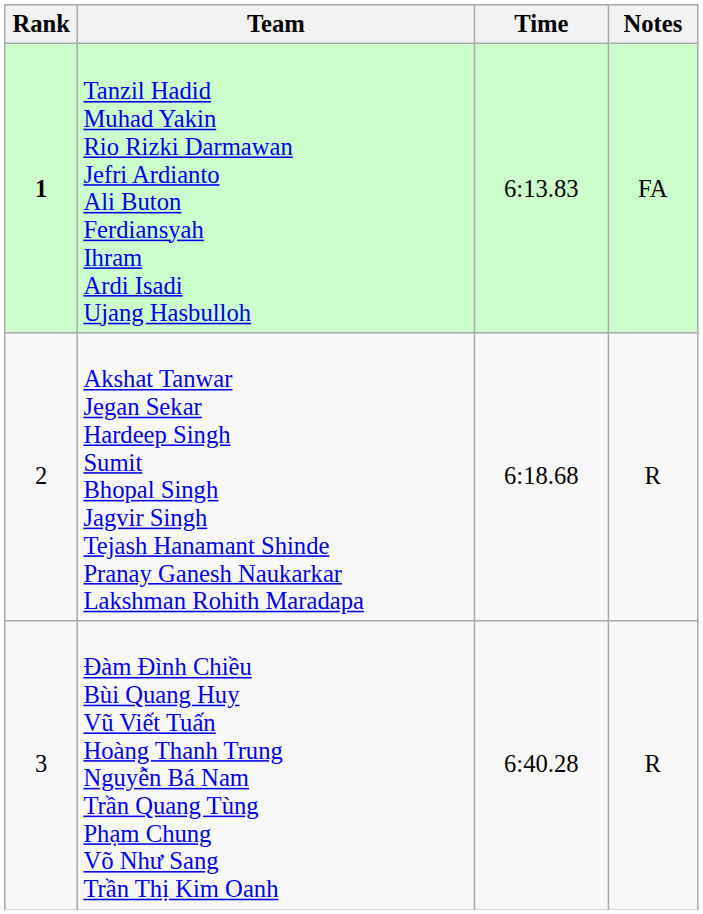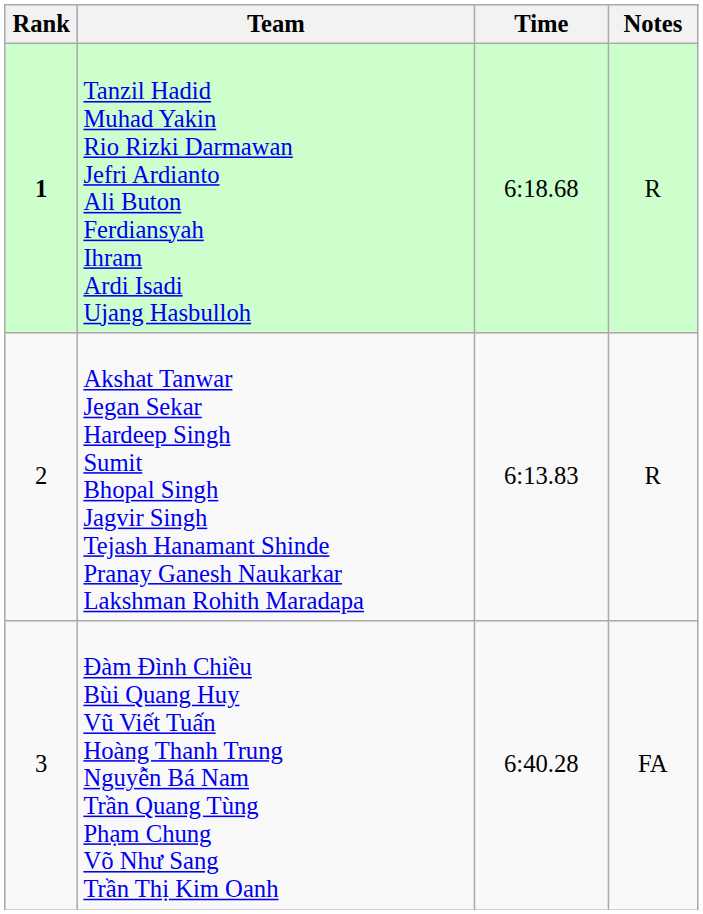(541, 187) 6:13.83 -> (541, 187) 6:18.68
(653, 187) FA -> (653, 187) R
(541, 476) 6:18.68 -> (541, 476) 6:13.83
(653, 764) R -> (653, 764) FA
